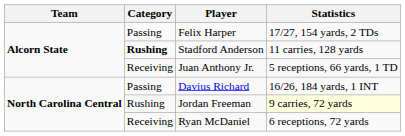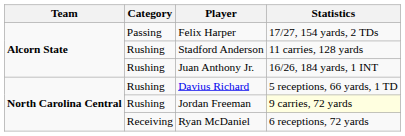(147, 49) bold -> (146, 49) normal
(150, 67) Receiving -> (146, 67) Rushing
(333, 67) 5 receptions, 66 yards, 1 TD -> (323, 67) 16/26, 184 yards, 1 INT
(144, 85) Passing -> (146, 85) Rushing
(323, 85) 16/26, 184 yards, 1 INT -> (333, 85) 5 receptions, 66 yards, 1 TD
